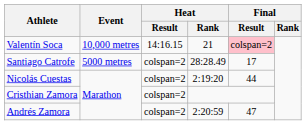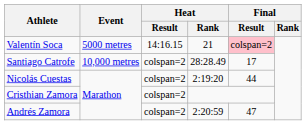(111, 45) 10,000 metres -> (107, 45) 5000 metres
(107, 62) 5000 metres -> (111, 62) 10,000 metres
